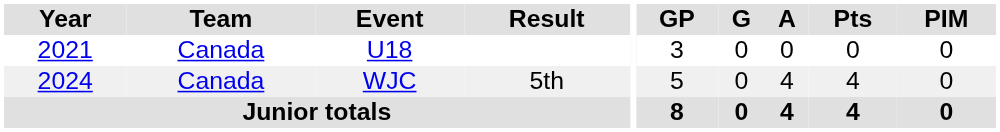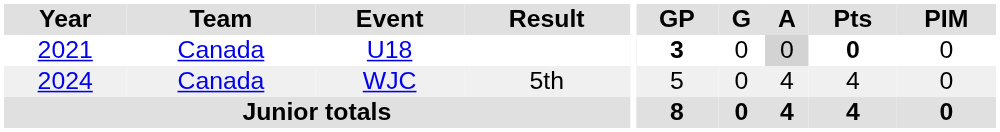(677, 50) normal -> (677, 50) bold
(787, 50) no background -> (787, 50) lightgrey background
(853, 50) normal -> (853, 50) bold
